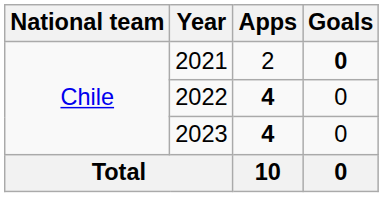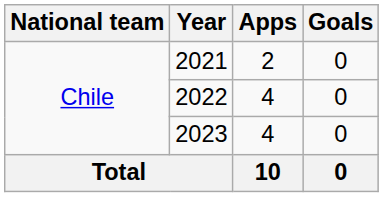(341, 60) bold -> (341, 60) normal
(268, 97) bold -> (268, 97) normal
(268, 135) bold -> (268, 135) normal
